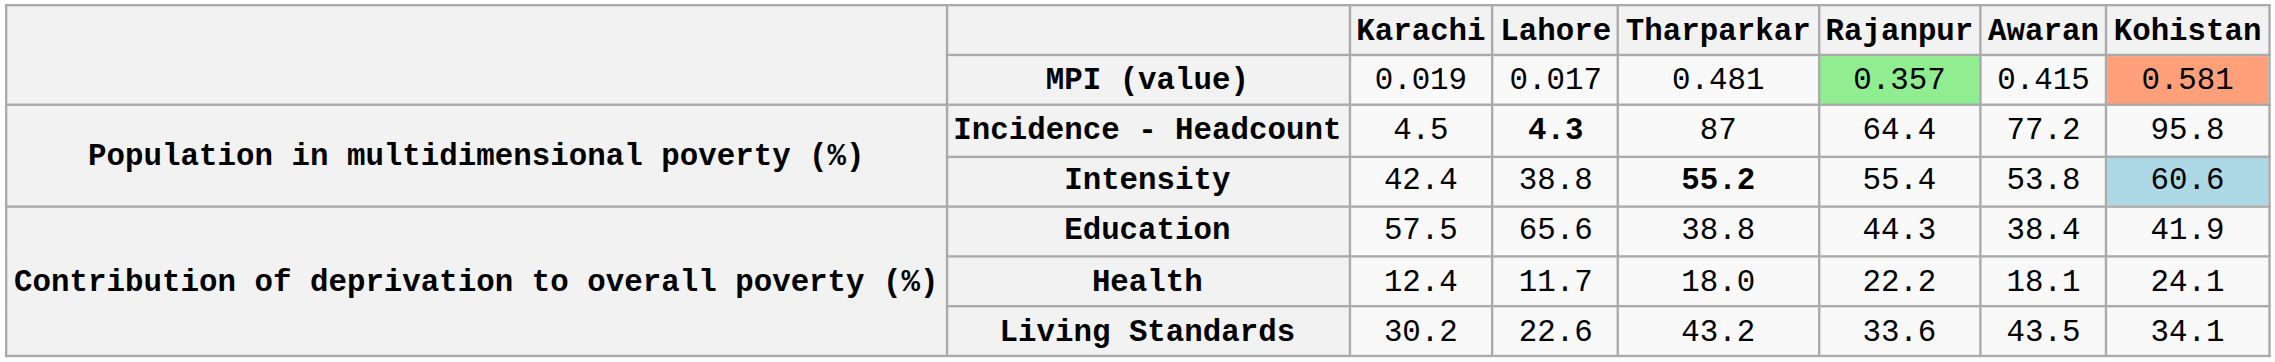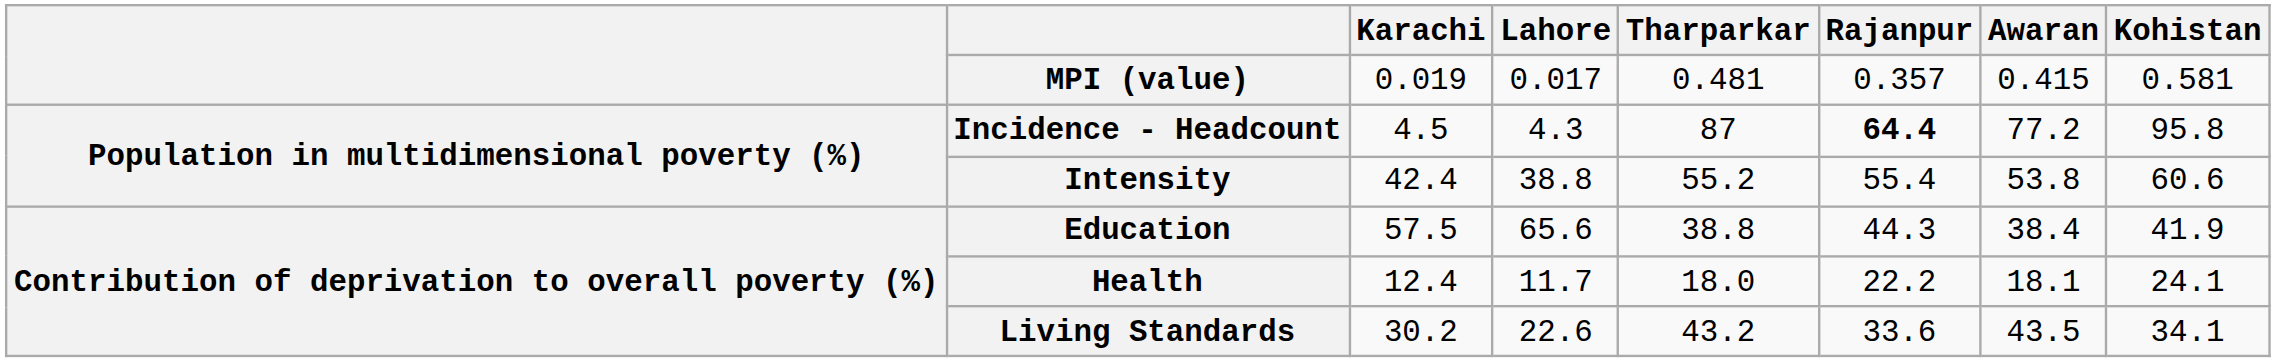(1899, 81) lightgreen background -> (1899, 81) no background
(2188, 81) lightsalmon background -> (2188, 81) no background
(1556, 131) bold -> (1556, 131) normal
(1899, 131) normal -> (1899, 131) bold
(1718, 181) bold -> (1718, 181) normal
(2188, 181) lightblue background -> (2188, 181) no background
